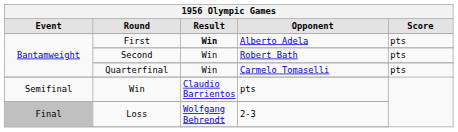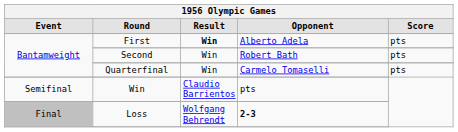(248, 114) normal -> (248, 114) bold
